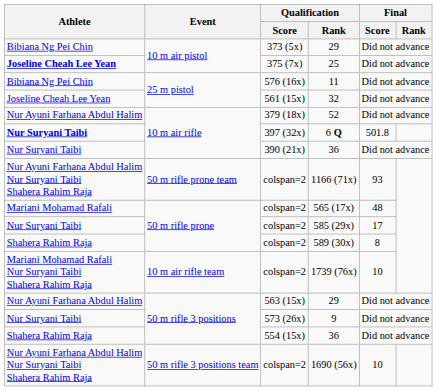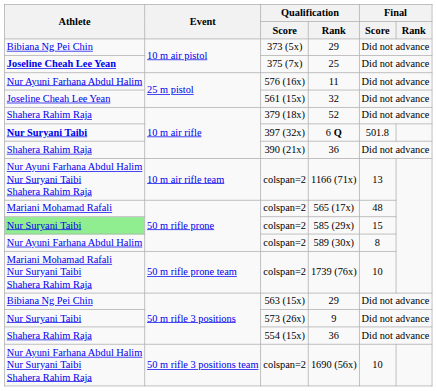(50, 81) Bibiana Ng Pei Chin -> (75, 81) Nur Ayuni Farhana Abdul Halim
(75, 116) Nur Ayuni Farhana Abdul Halim -> (49, 116) Shahera Rahim Raja
(44, 150) Nur Suryani Taibi -> (49, 150) Shahera Rahim Raja
(192, 179) 50 m rifle prone team -> (186, 179) 10 m air rifle team
(377, 179) 93 -> (377, 179) 13
(44, 226) no background -> (44, 226) lightgreen background
(377, 226) 17 -> (377, 226) 15
(49, 243) Shahera Rahim Raja -> (75, 243) Nur Ayuni Farhana Abdul Halim
(186, 272) 10 m air rifle team -> (192, 272) 50 m rifle prone team
(75, 301) Nur Ayuni Farhana Abdul Halim -> (50, 301) Bibiana Ng Pei Chin
